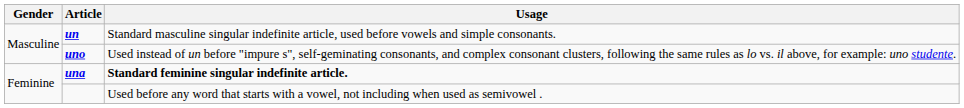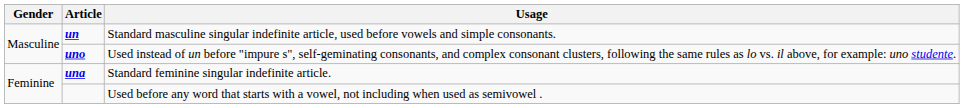(227, 73) bold -> (219, 73) normal
